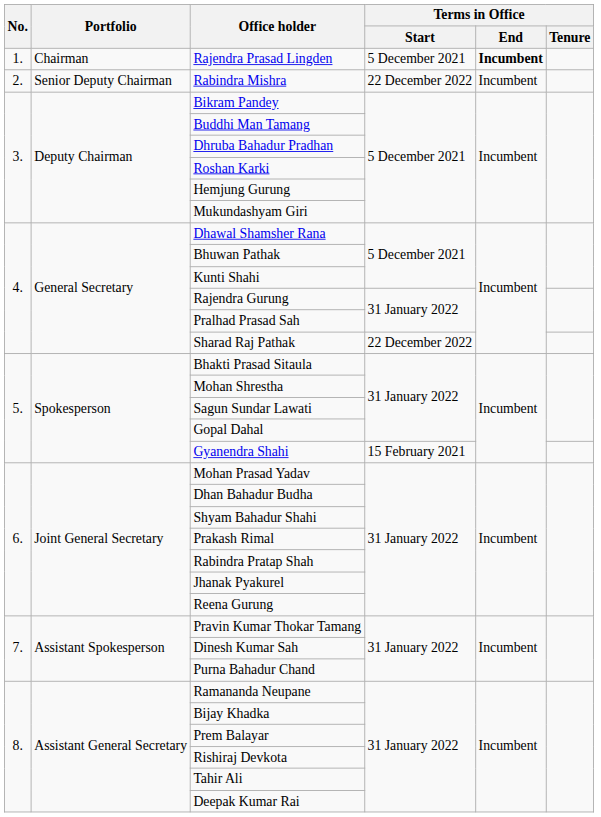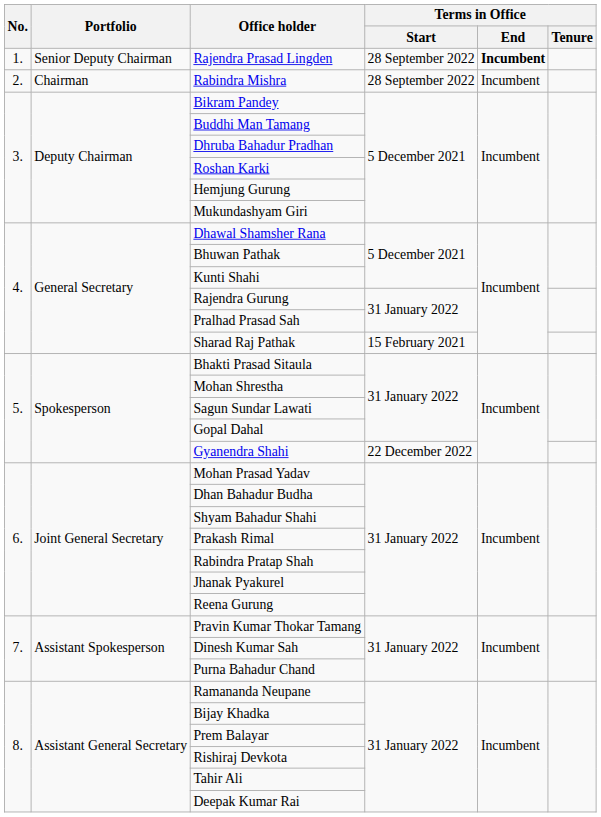(61, 59) Chairman -> (103, 59) Senior Deputy Chairman
(416, 59) 5 December 2021 -> (421, 59) 28 September 2022
(103, 80) Senior Deputy Chairman -> (61, 80) Chairman
(420, 80) 22 December 2022 -> (421, 80) 28 September 2022
(420, 342) 22 December 2022 -> (416, 342) 15 February 2021
(416, 451) 15 February 2021 -> (420, 451) 22 December 2022
